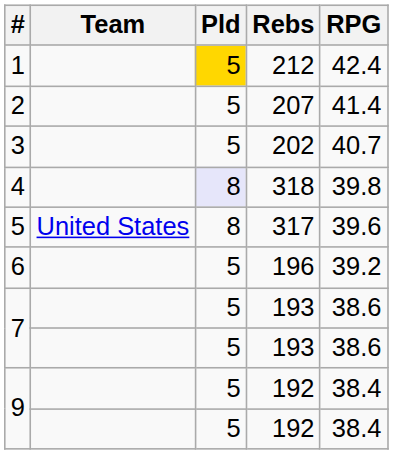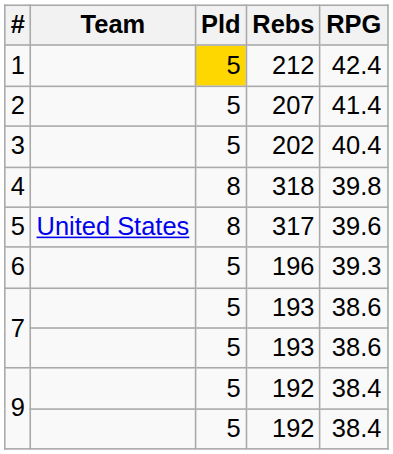(357, 146) 40.7 -> (357, 146) 40.4
(234, 186) lavender background -> (234, 186) no background
(357, 267) 39.2 -> (357, 267) 39.3
